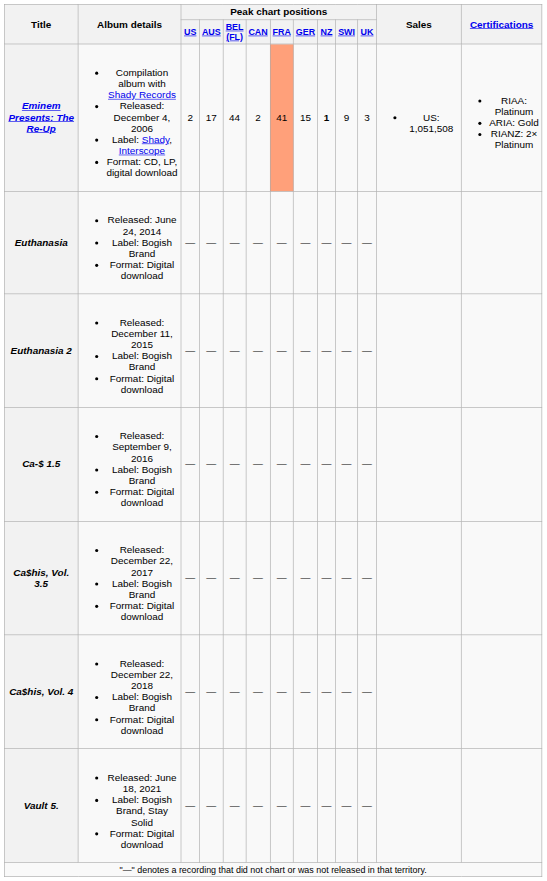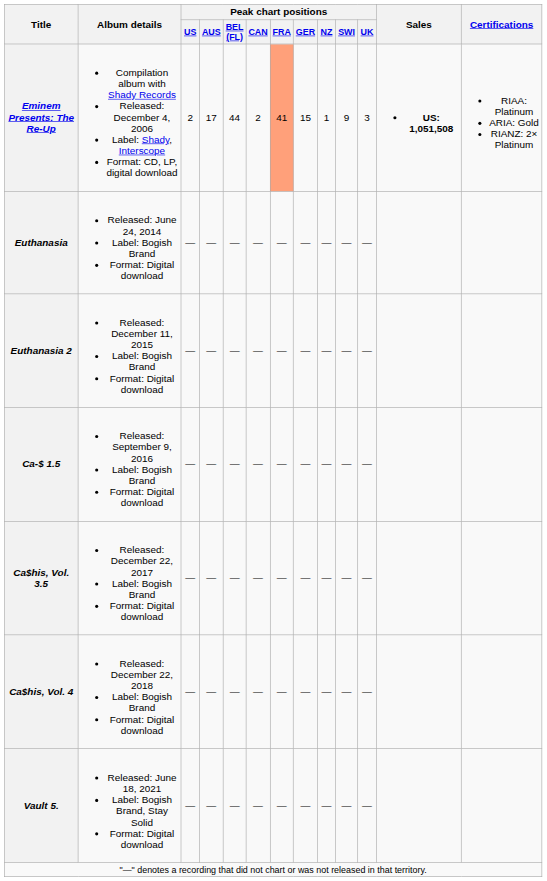(327, 117) bold -> (327, 117) normal
(419, 123) normal -> (419, 123) bold
